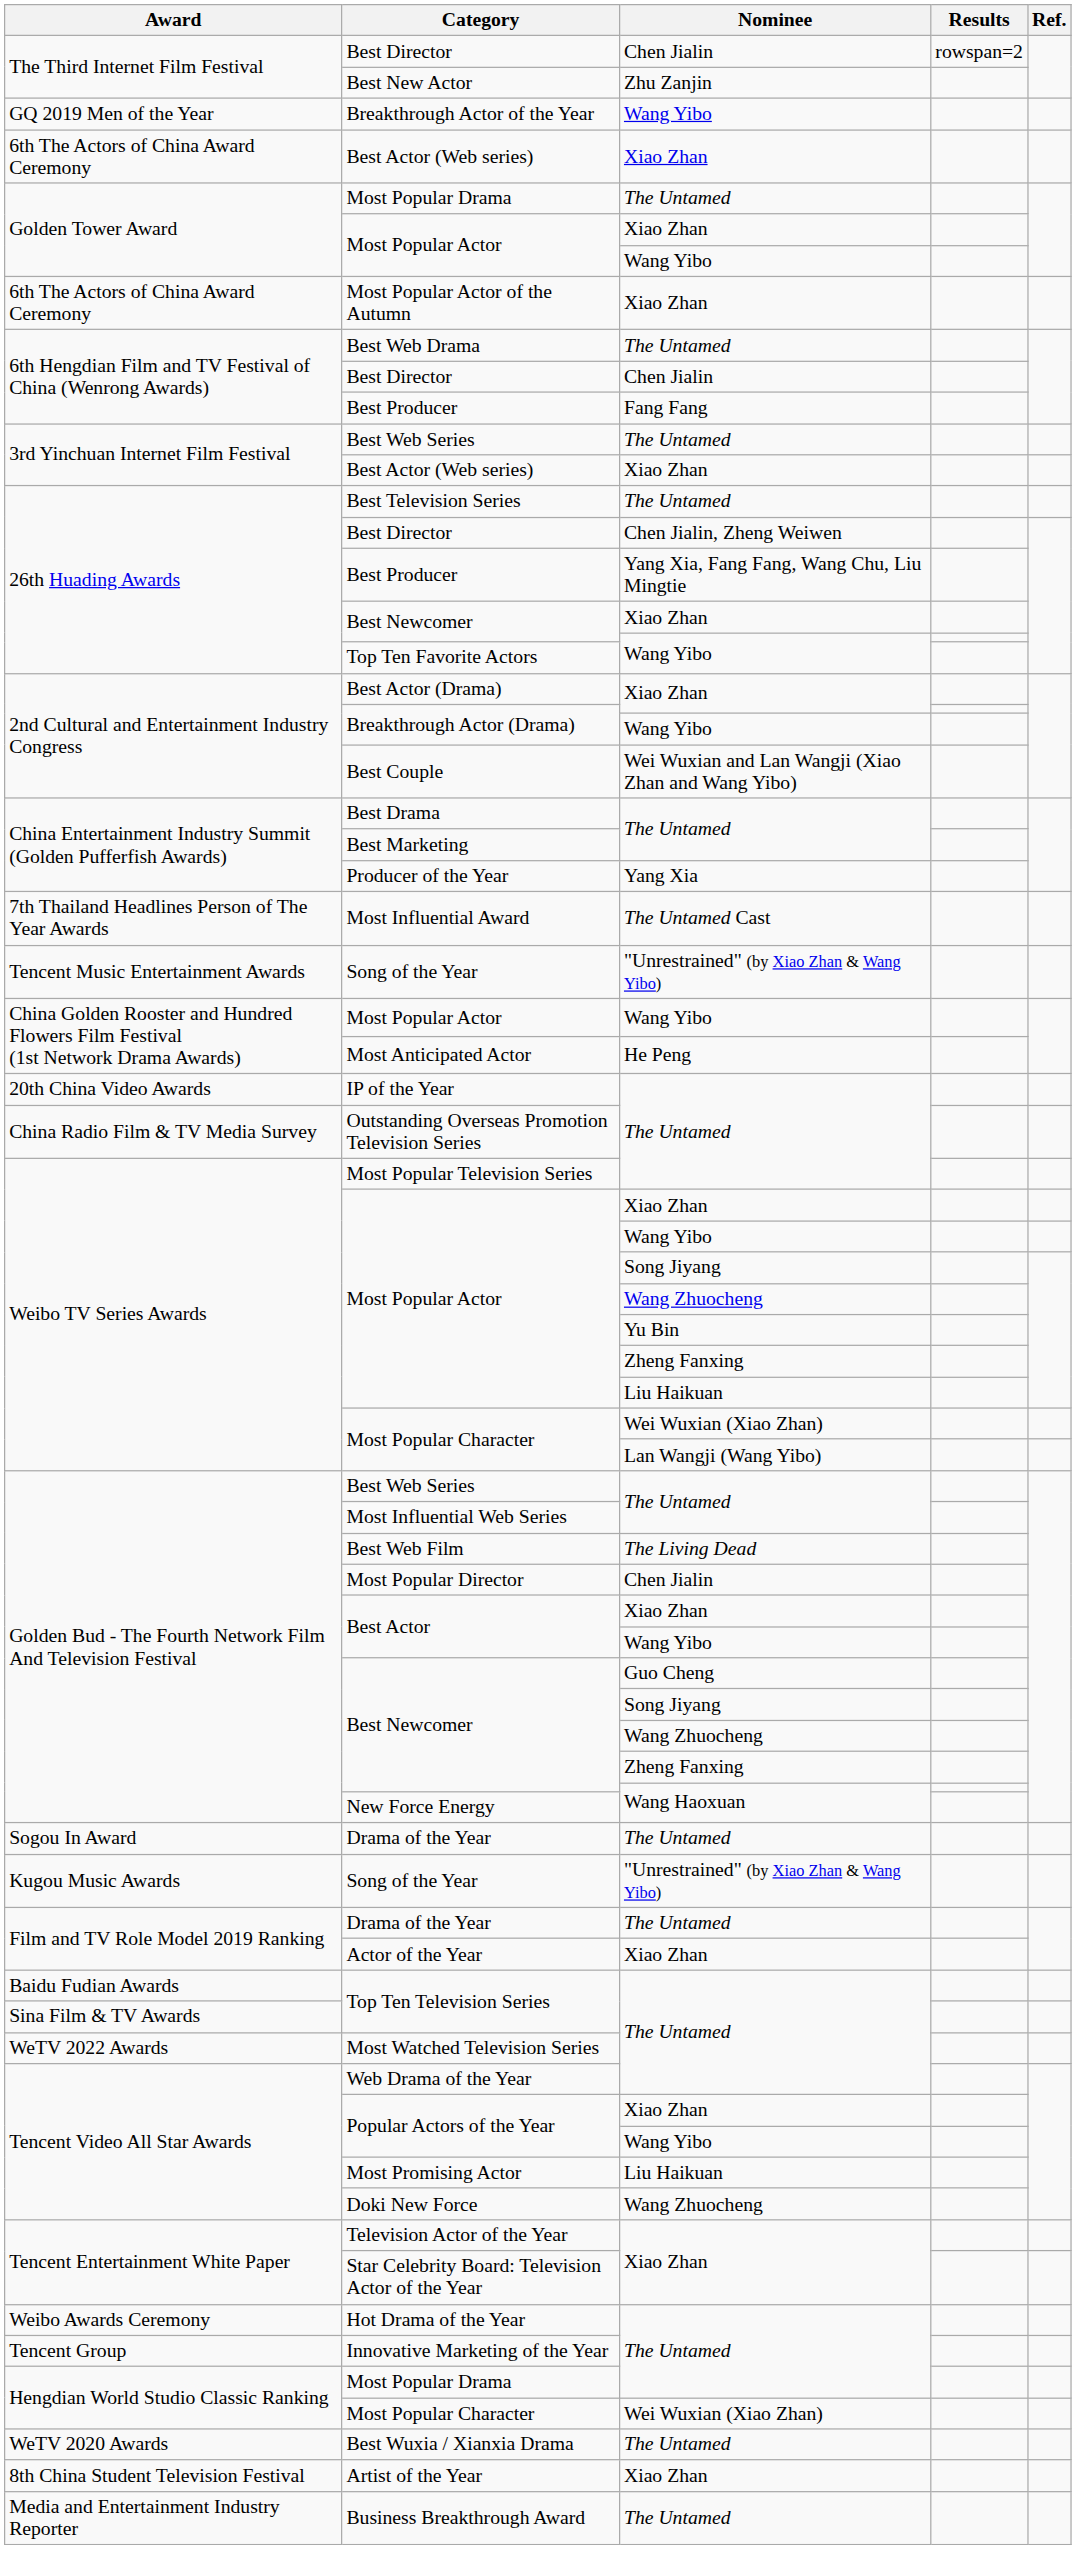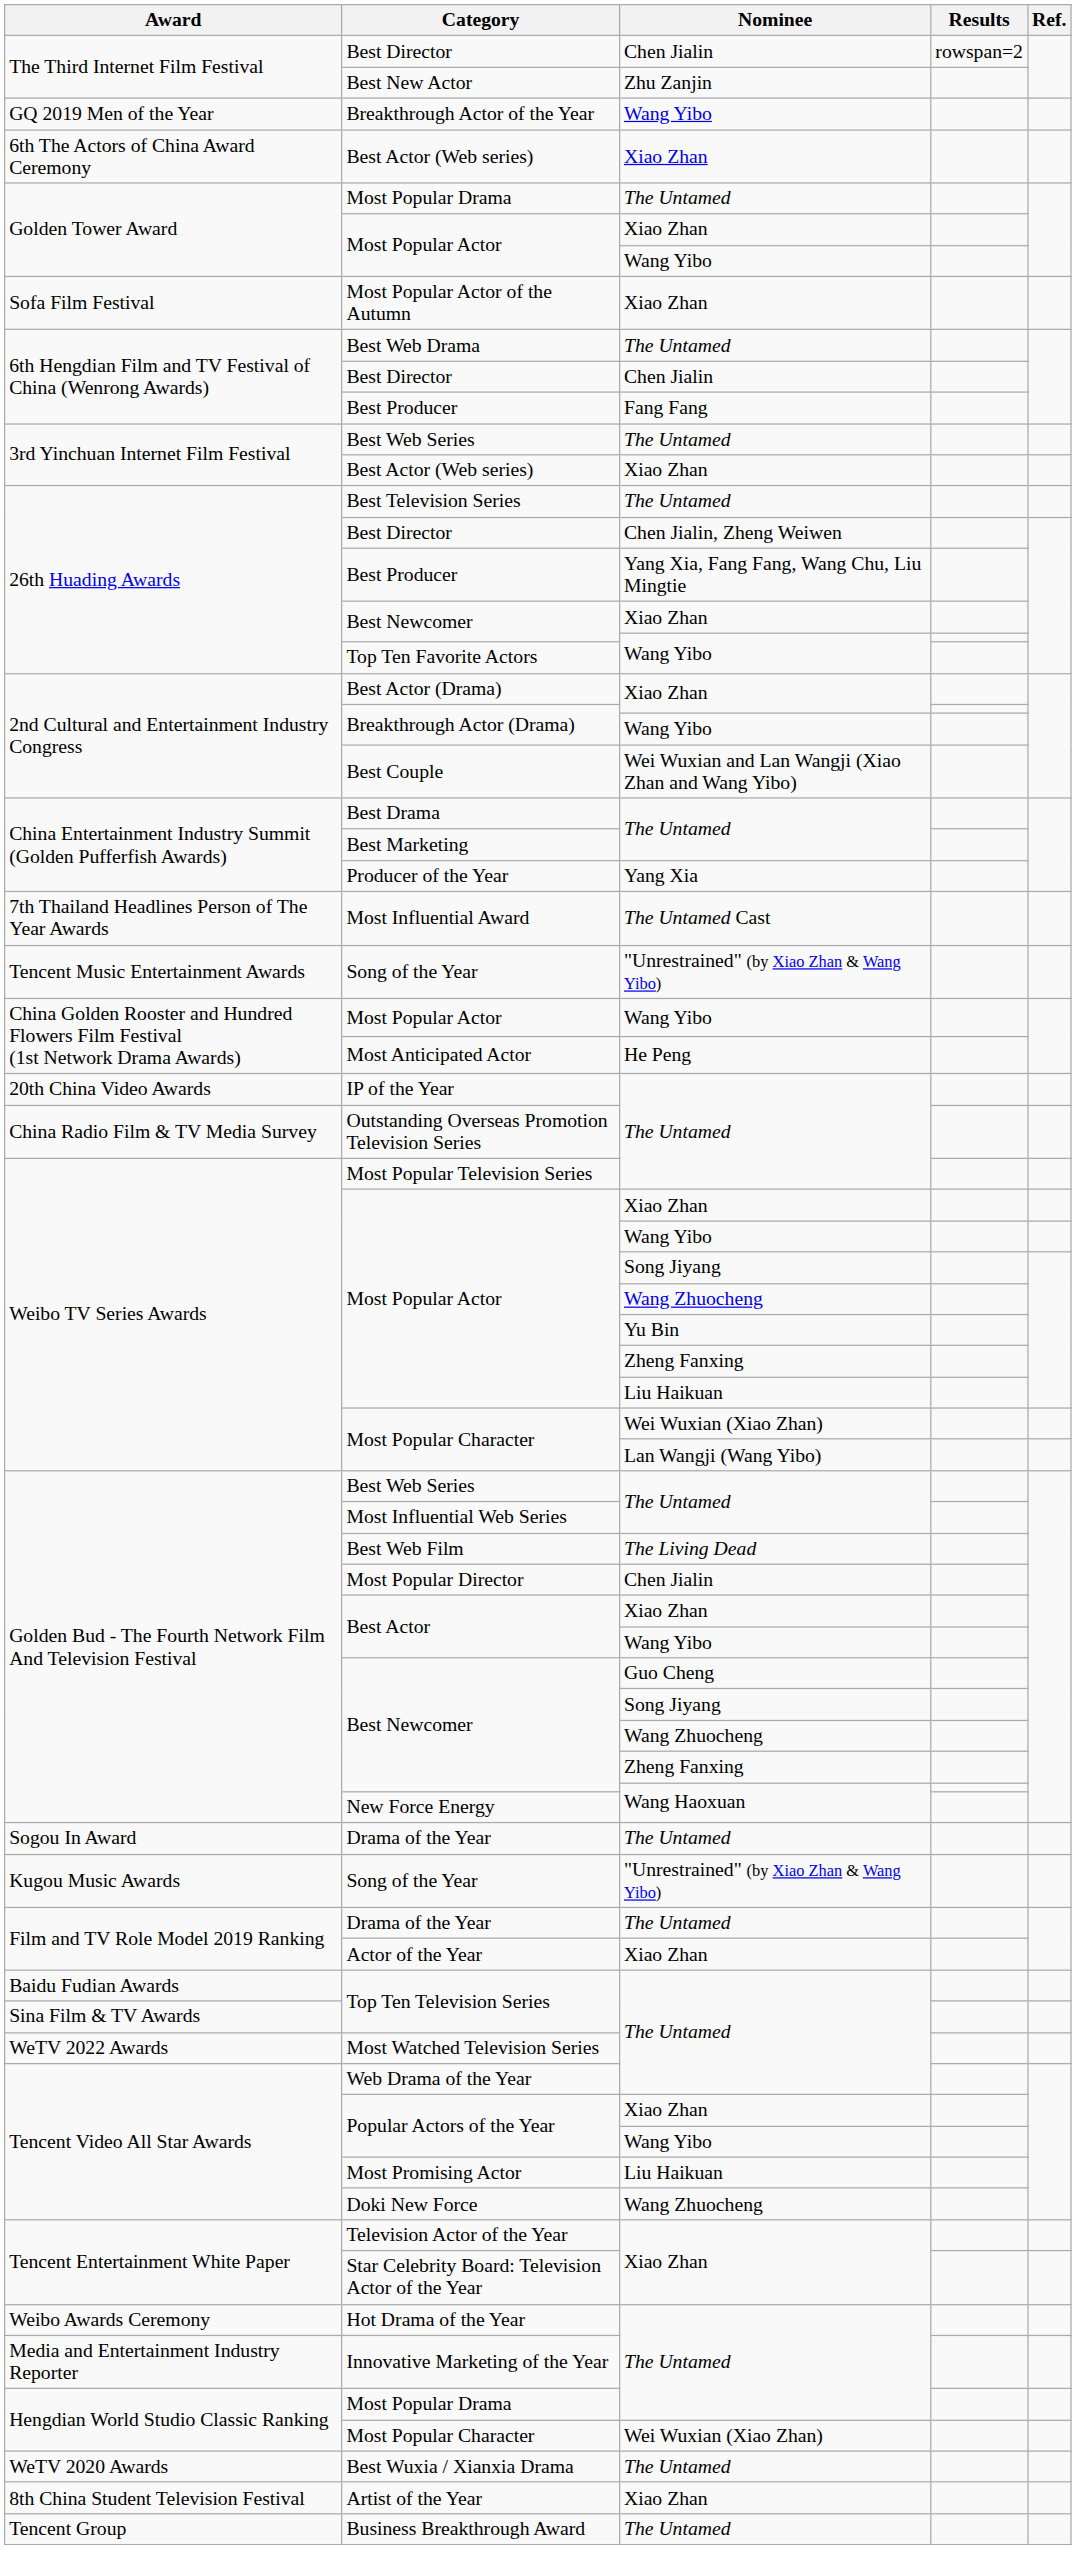(132, 303) 6th The Actors of China Award Ceremony -> (82, 303) Sofa Film Festival
(68, 2350) Tencent Group -> (144, 2361) Media and Entertainment Industry Reporter
(144, 2517) Media and Entertainment Industry Reporter -> (68, 2528) Tencent Group
